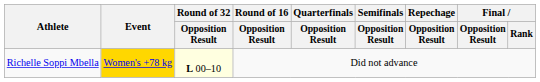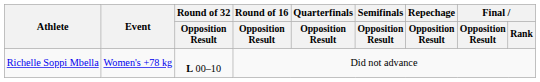(138, 63) gold background -> (138, 63) no background
(204, 69) lightyellow background -> (204, 69) no background
